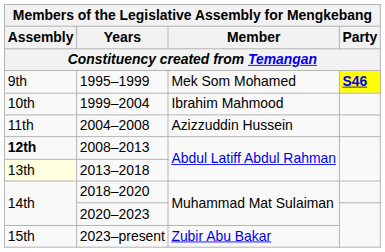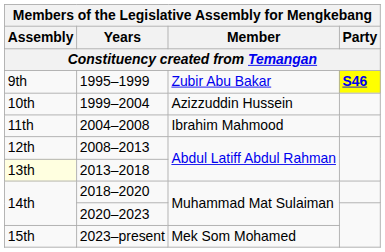(234, 81) Mek Som Mohamed -> (221, 81) Zubir Abu Bakar
(227, 103) Ibrahim Mahmood -> (232, 103) Azizzuddin Hussein
(232, 125) Azizzuddin Hussein -> (227, 125) Ibrahim Mahmood
(22, 147) bold -> (21, 147) normal
(221, 236) Zubir Abu Bakar -> (234, 236) Mek Som Mohamed
